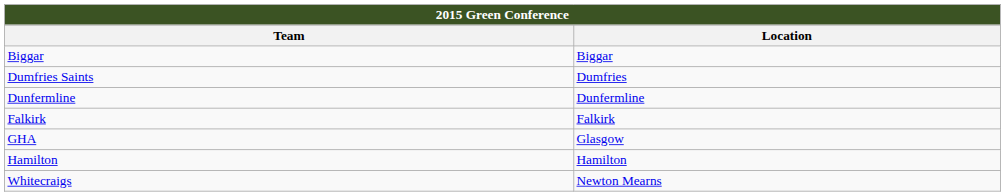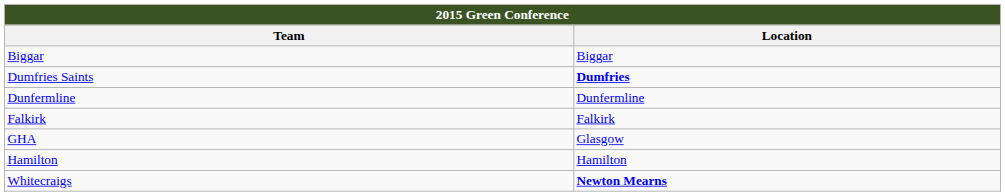(602, 77) normal -> (603, 77) bold
(619, 180) normal -> (622, 180) bold
